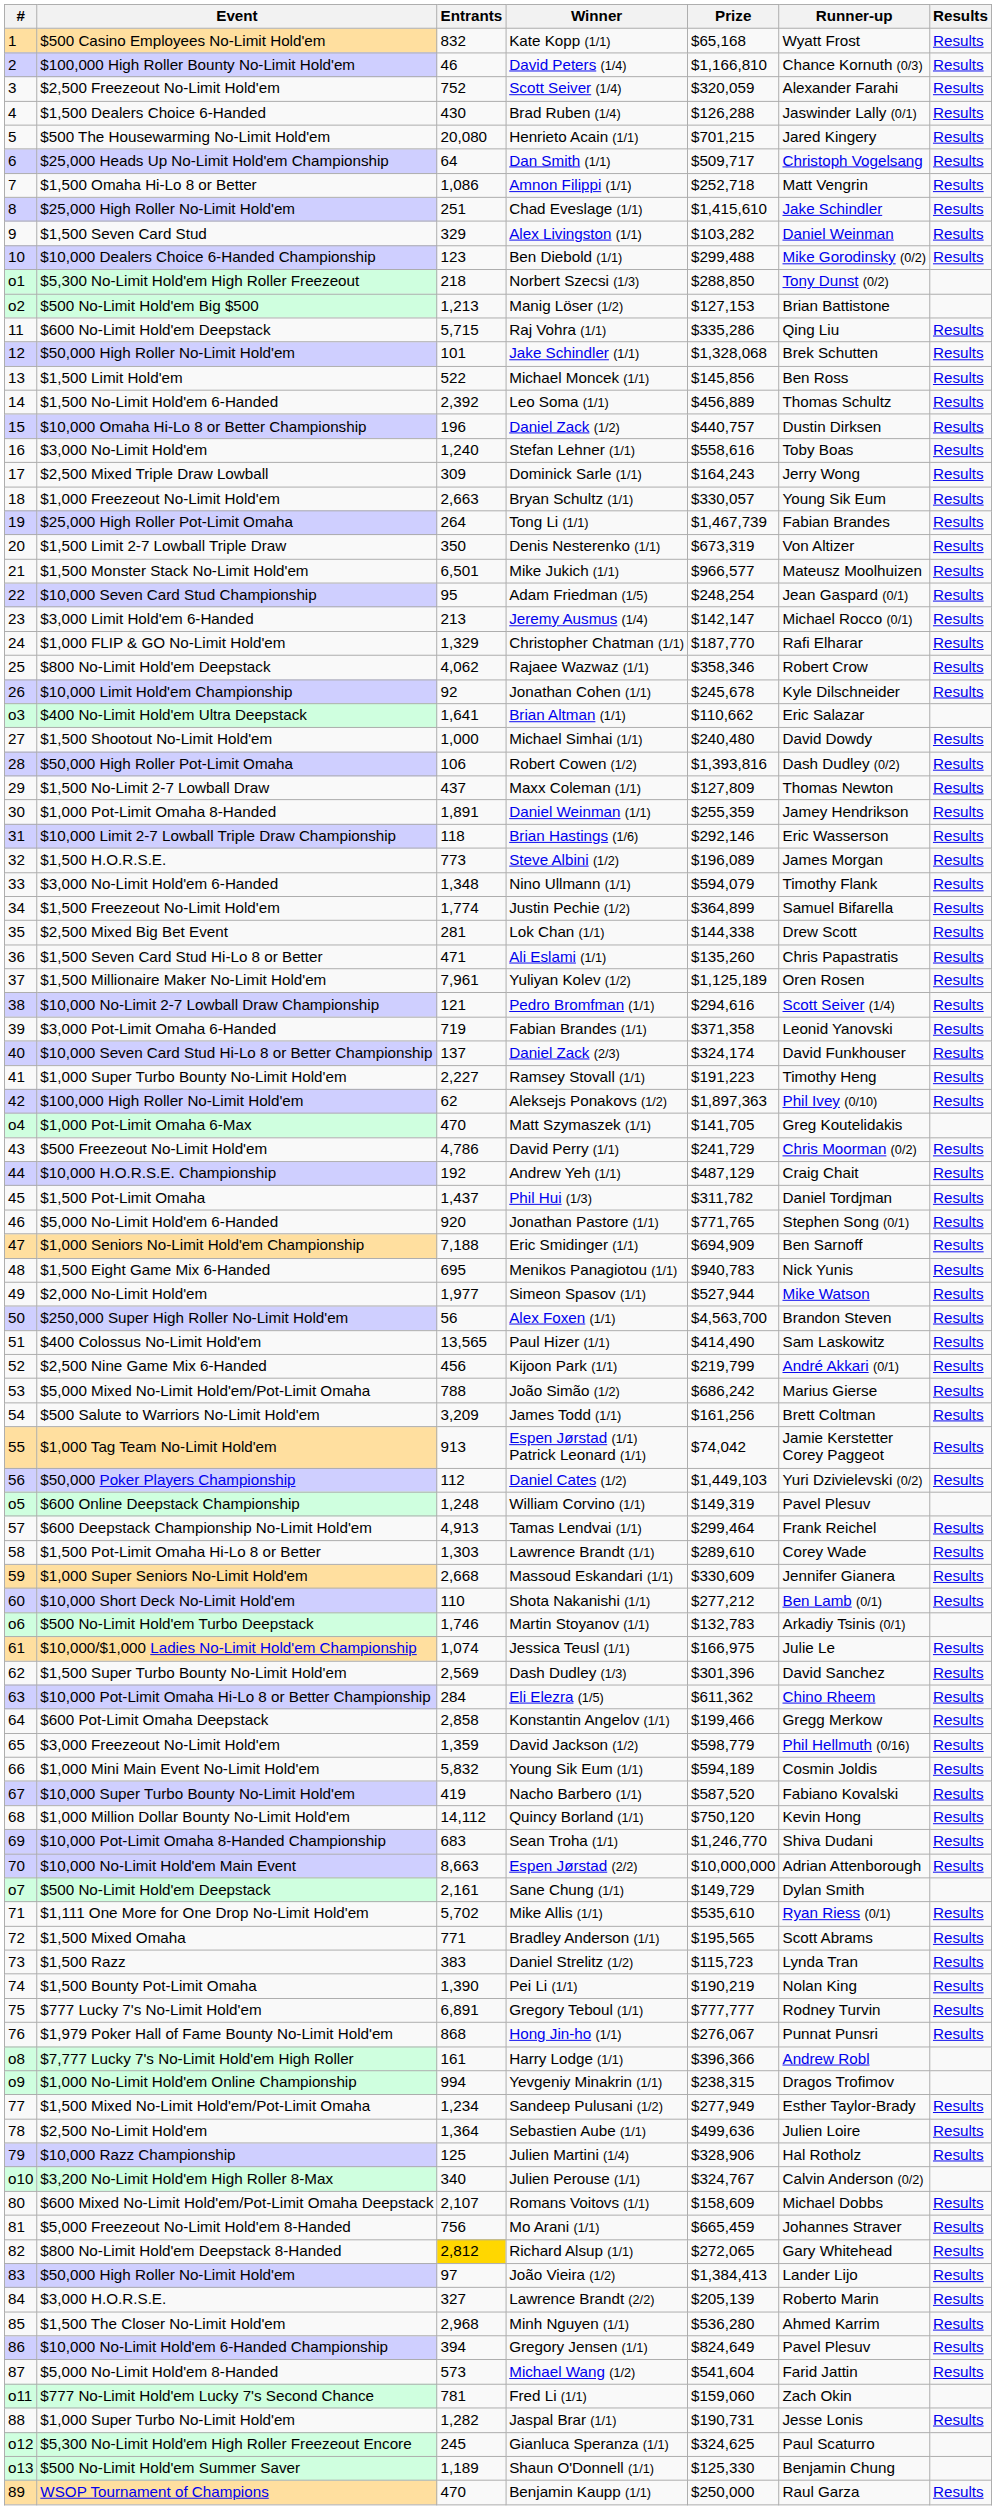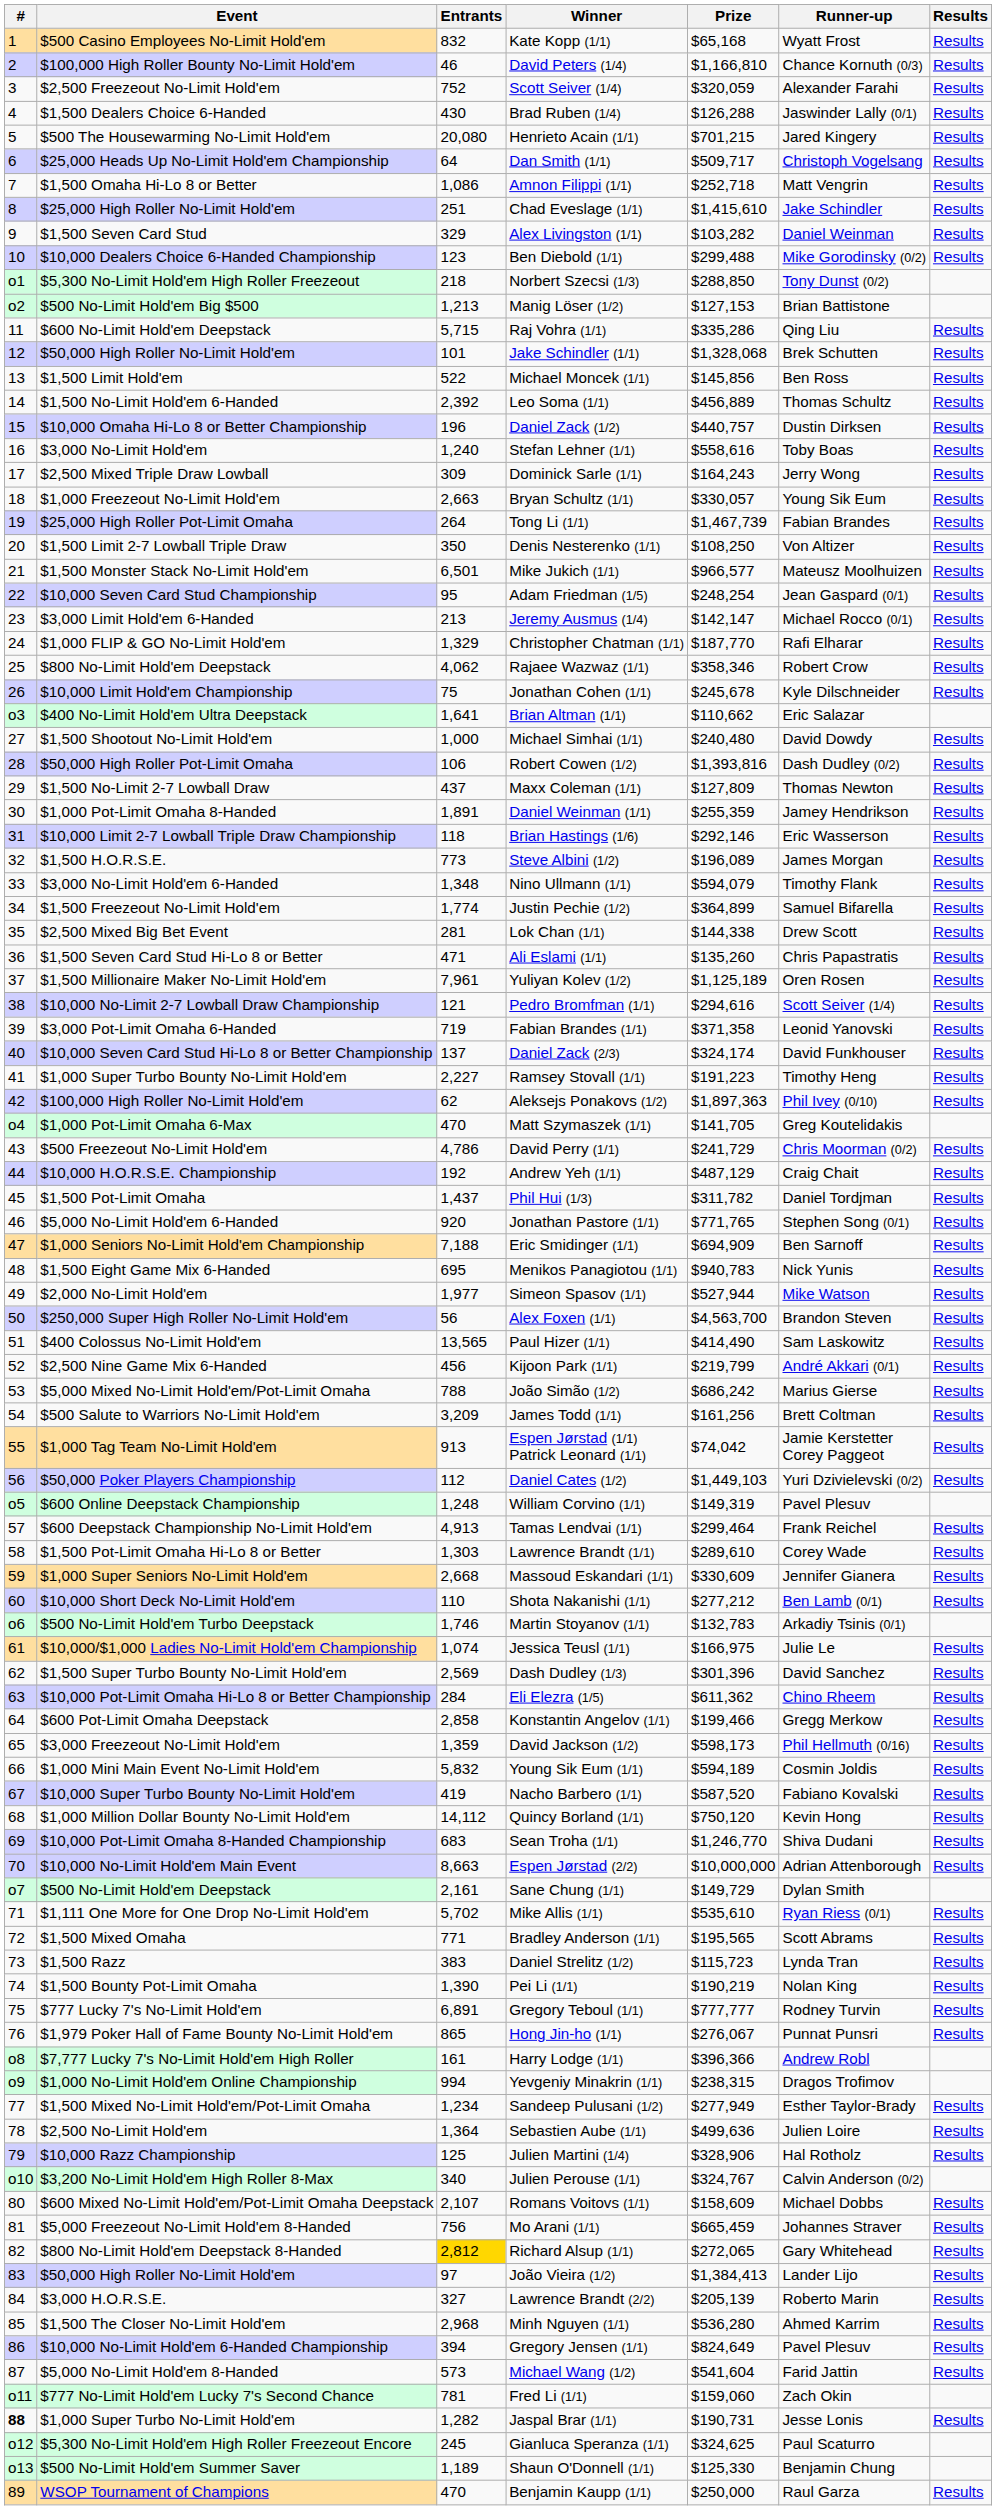(723, 546) $673,319 -> (723, 546) $108,250
(449, 691) 92 -> (449, 691) 75
(723, 1745) $598,779 -> (723, 1745) $598,173
(453, 2034) 868 -> (453, 2034) 865
(16, 2420) normal -> (16, 2420) bold
